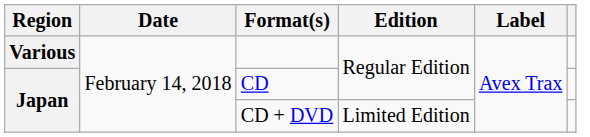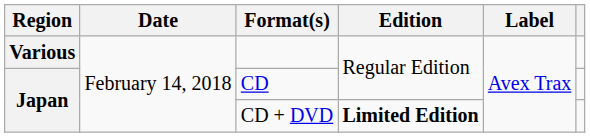(406, 115) normal -> (411, 115) bold
